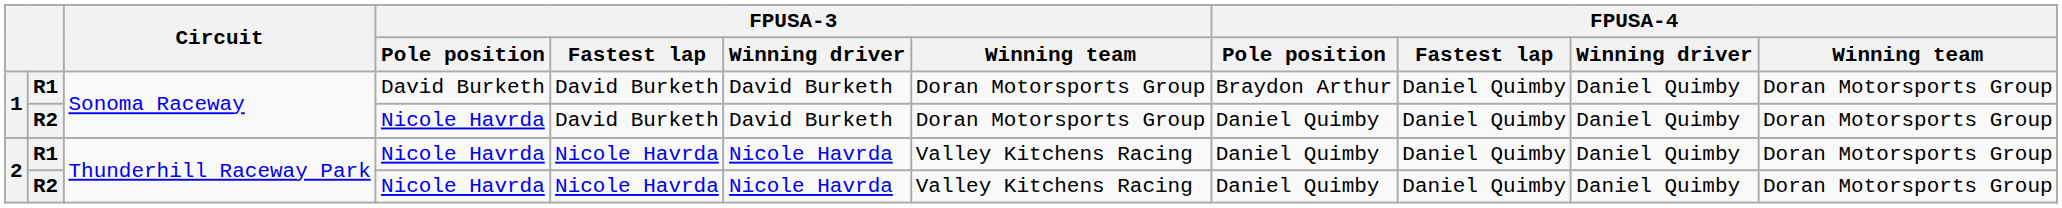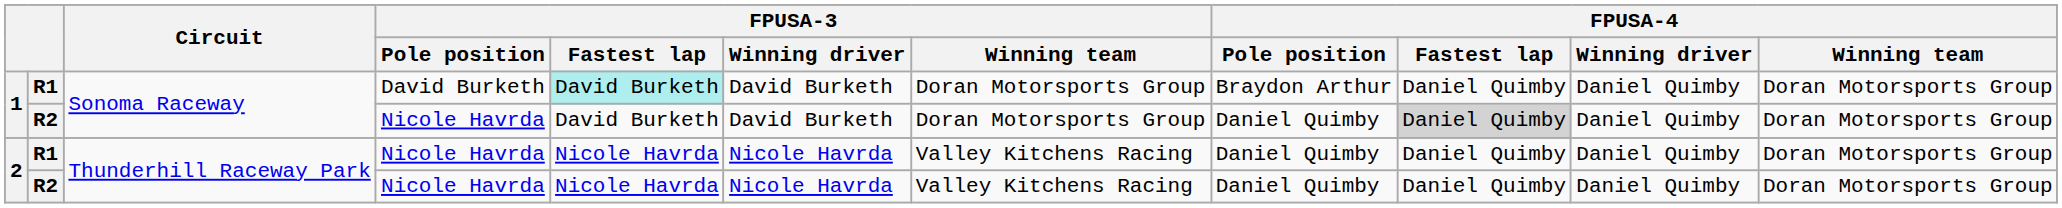(637, 88) no background -> (637, 88) paleturquoise background
(1484, 121) no background -> (1484, 121) lightgrey background
